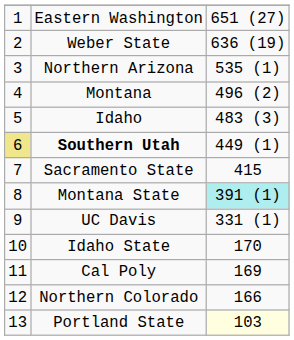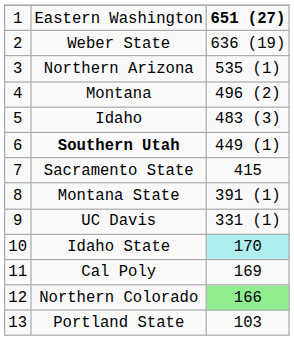(248, 18) normal -> (248, 18) bold
(18, 145) khaki background -> (18, 145) no background
(248, 196) paleturquoise background -> (248, 196) no background
(248, 247) no background -> (248, 247) paleturquoise background
(248, 298) no background -> (248, 298) lightgreen background
(248, 323) lightyellow background -> (248, 323) no background
